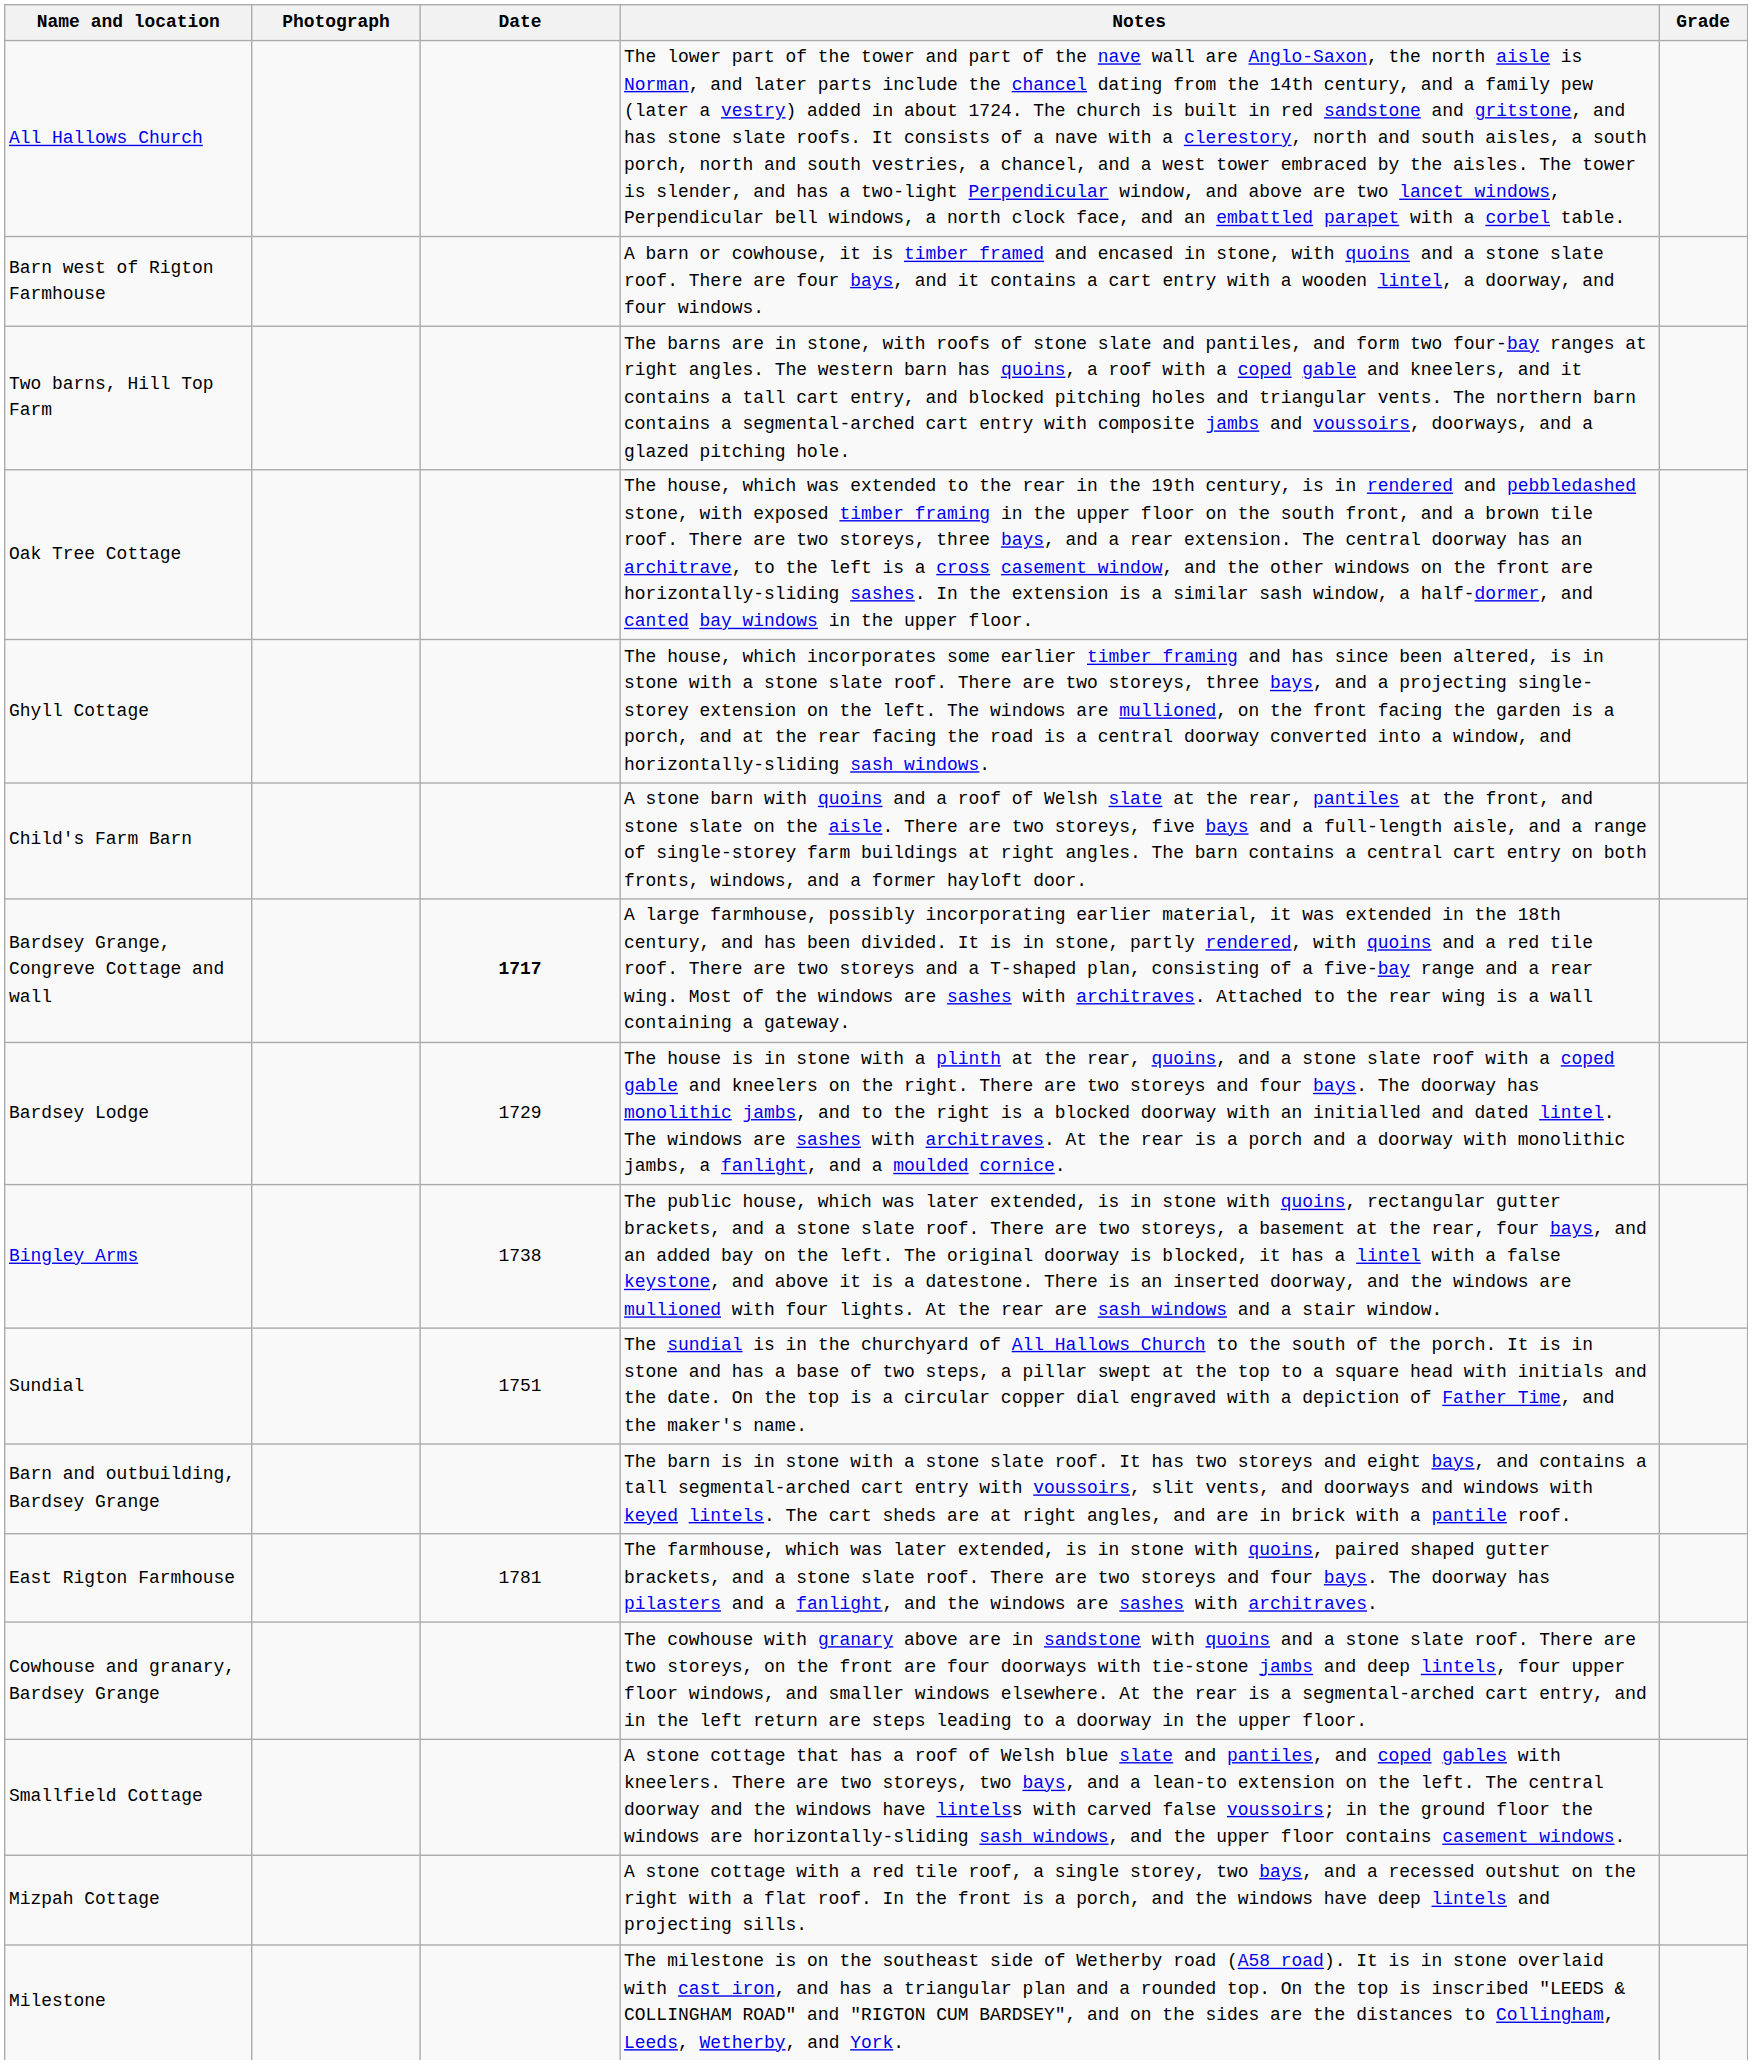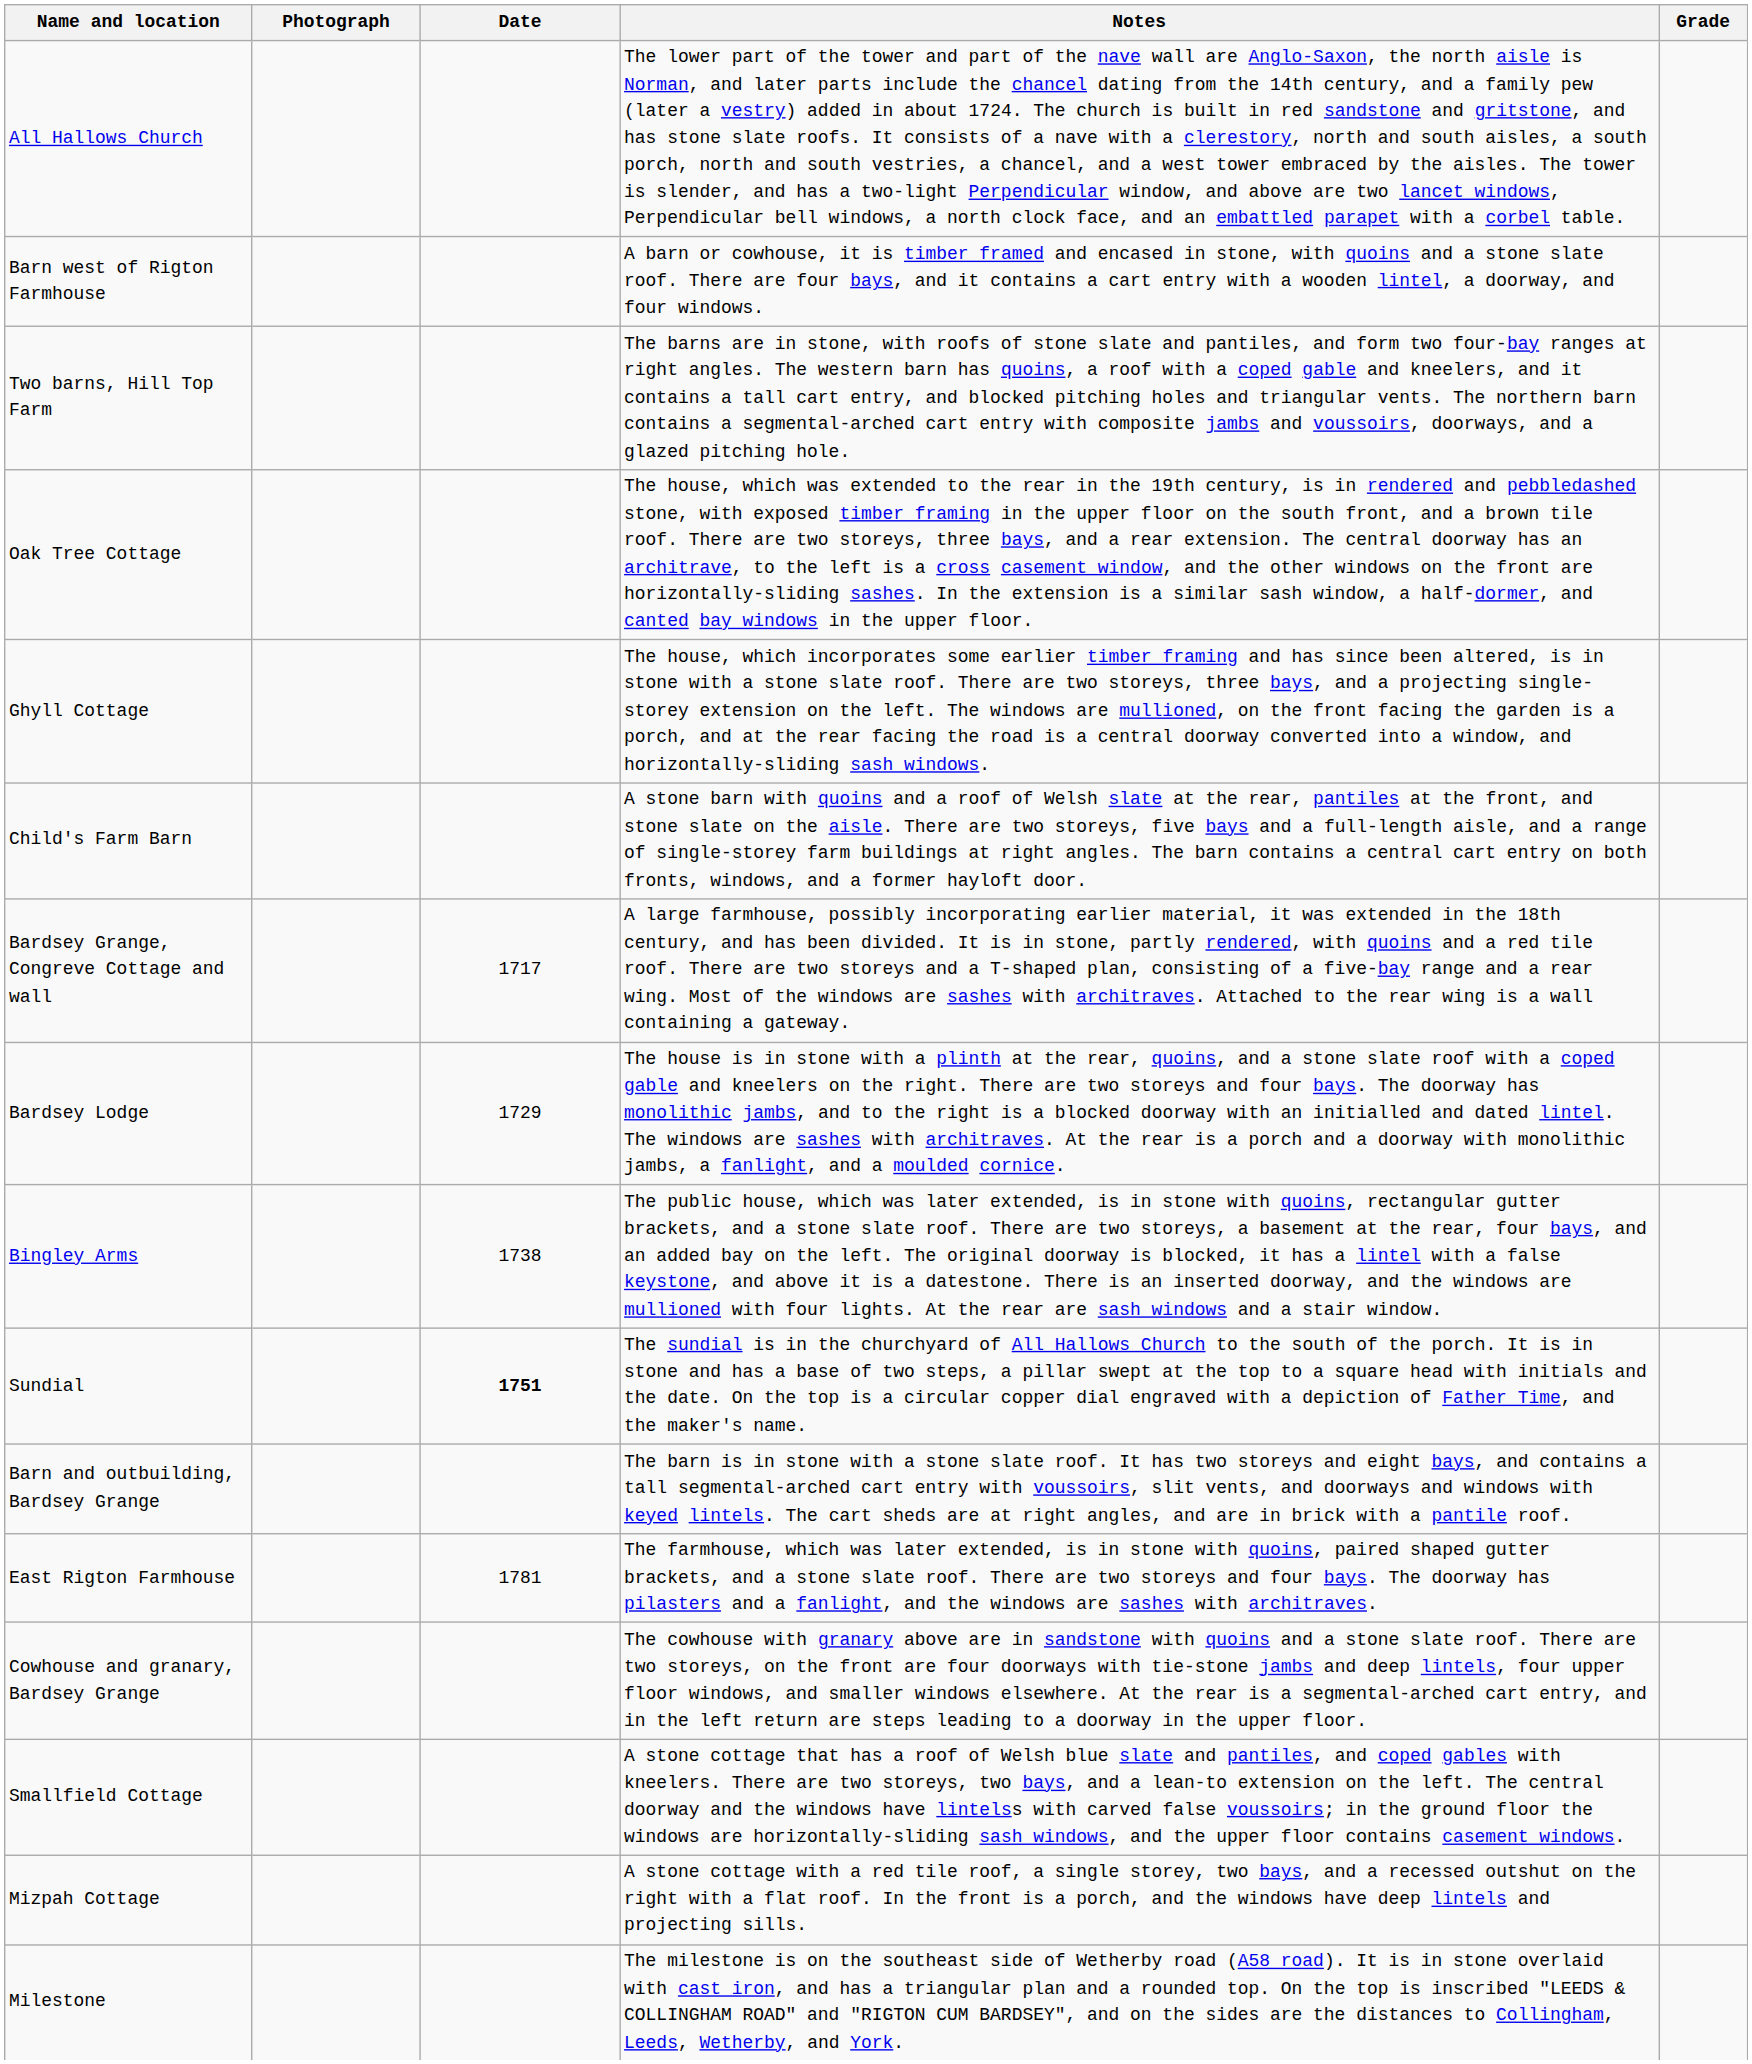(520, 970) bold -> (520, 970) normal
(520, 1386) normal -> (520, 1386) bold
